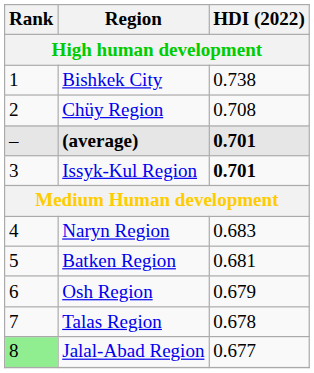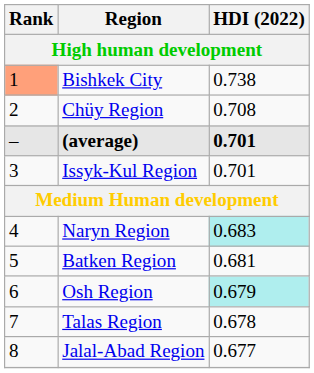(14, 79) no background -> (14, 79) lightsalmon background
(235, 170) bold -> (235, 170) normal
(235, 230) no background -> (235, 230) paleturquoise background
(235, 291) no background -> (235, 291) paleturquoise background
(14, 351) lightgreen background -> (14, 351) no background
